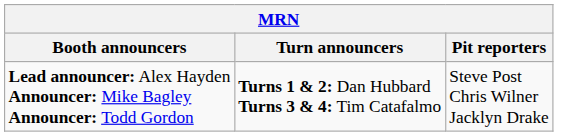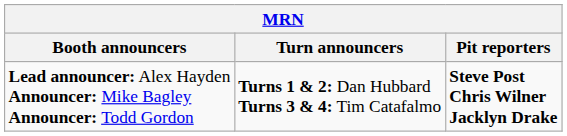(499, 96) normal -> (503, 96) bold
